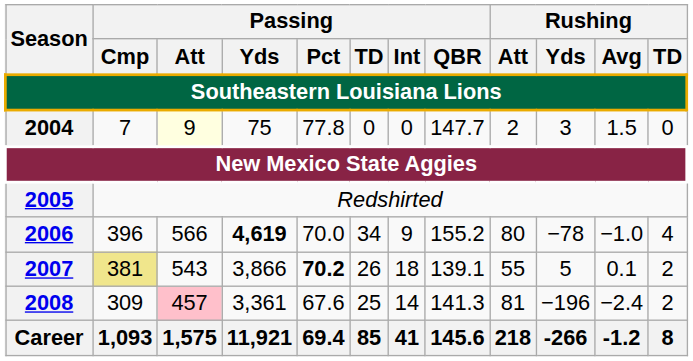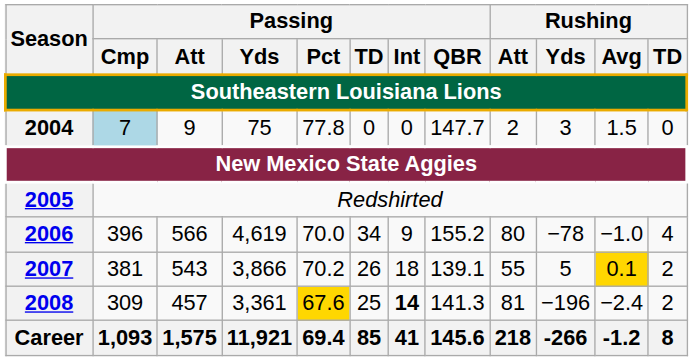(125, 128) no background -> (125, 128) lightblue background
(190, 128) lightyellow background -> (190, 128) no background
(259, 234) bold -> (259, 234) normal
(125, 268) khaki background -> (125, 268) no background
(323, 268) bold -> (323, 268) normal
(622, 268) no background -> (622, 268) gold background
(190, 303) pink background -> (190, 303) no background
(323, 303) no background -> (323, 303) gold background
(407, 303) normal -> (407, 303) bold
